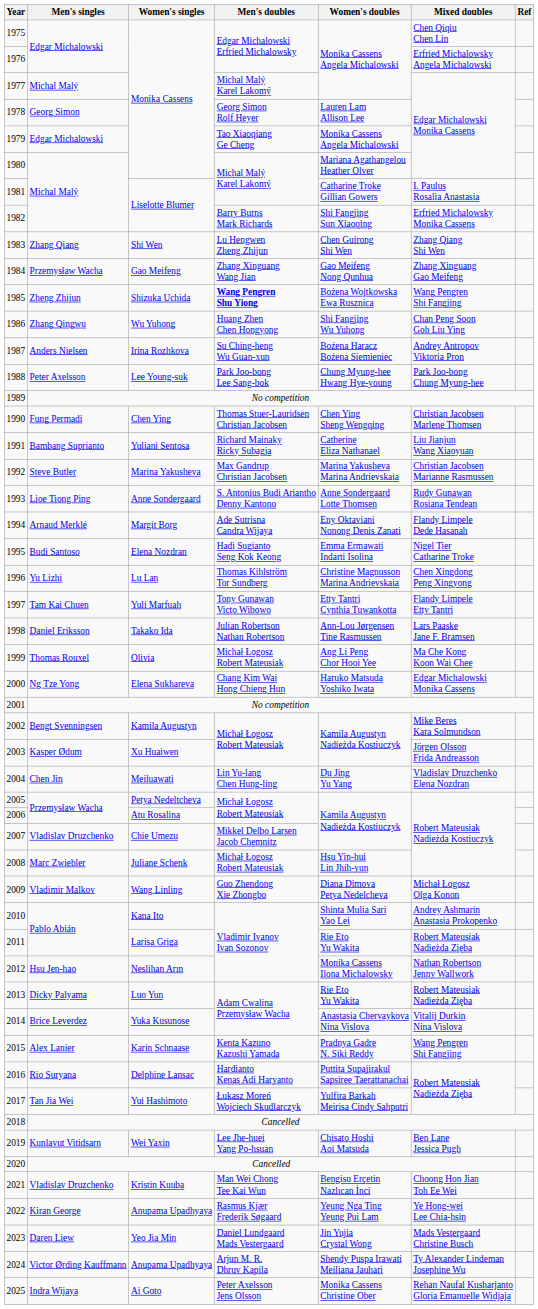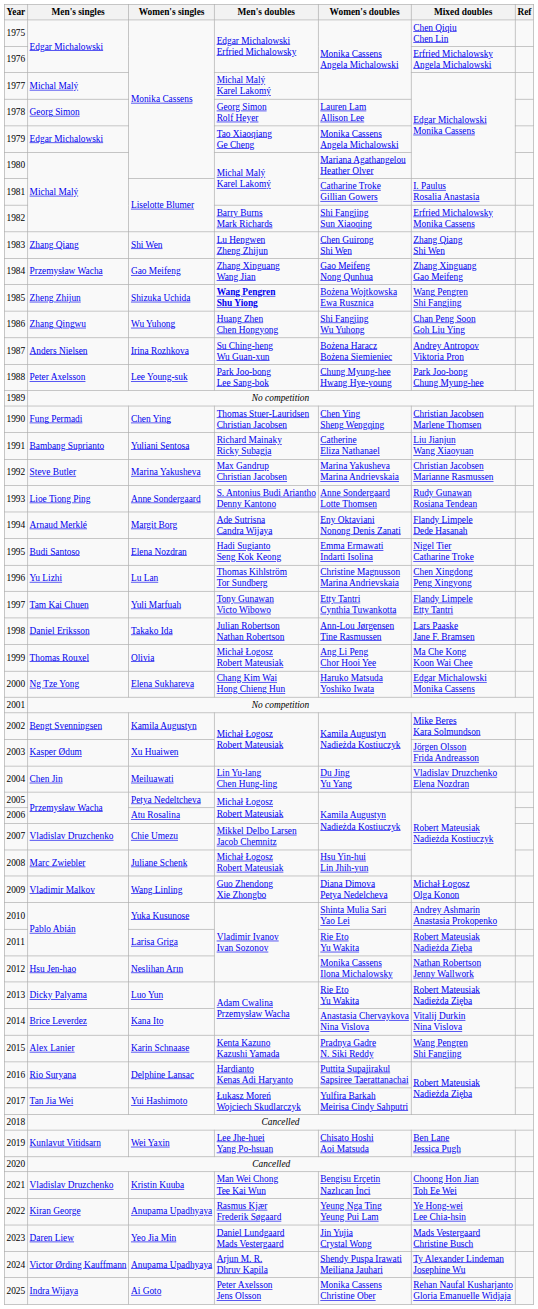(147, 916) Kana Ito -> (160, 916) Yuka Kusunose
(160, 1022) Yuka Kusunose -> (147, 1022) Kana Ito
